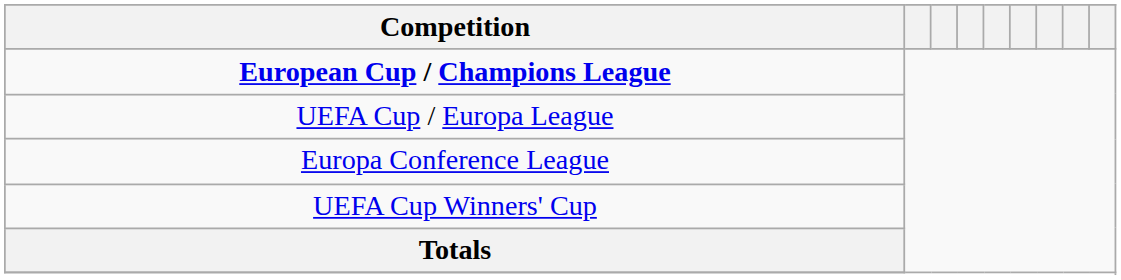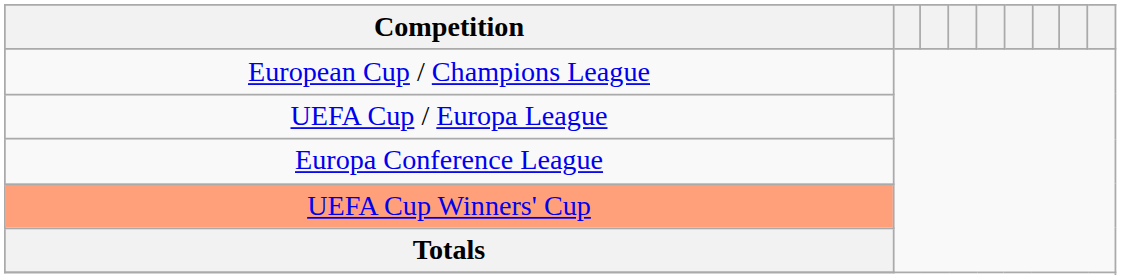(455, 71) bold -> (449, 71) normal
(455, 205) no background -> (449, 205) lightsalmon background
